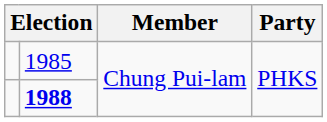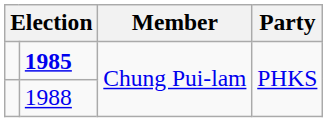(48, 60) normal -> (48, 60) bold
(48, 97) bold -> (48, 97) normal
